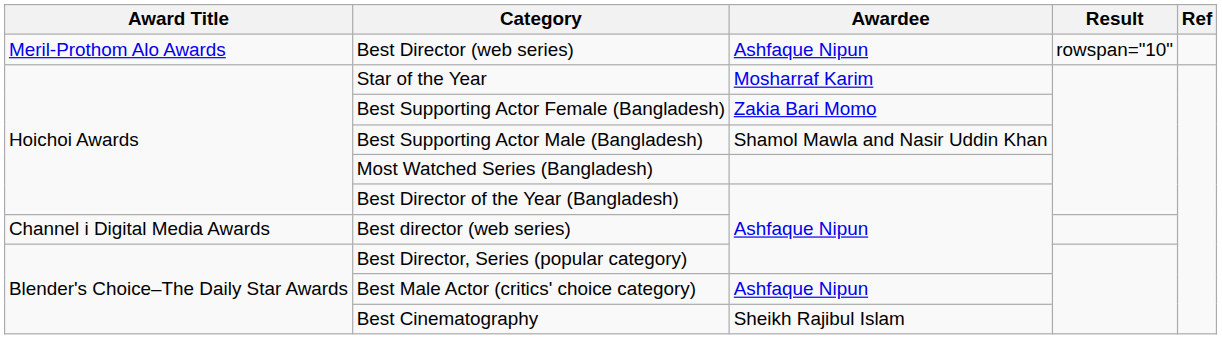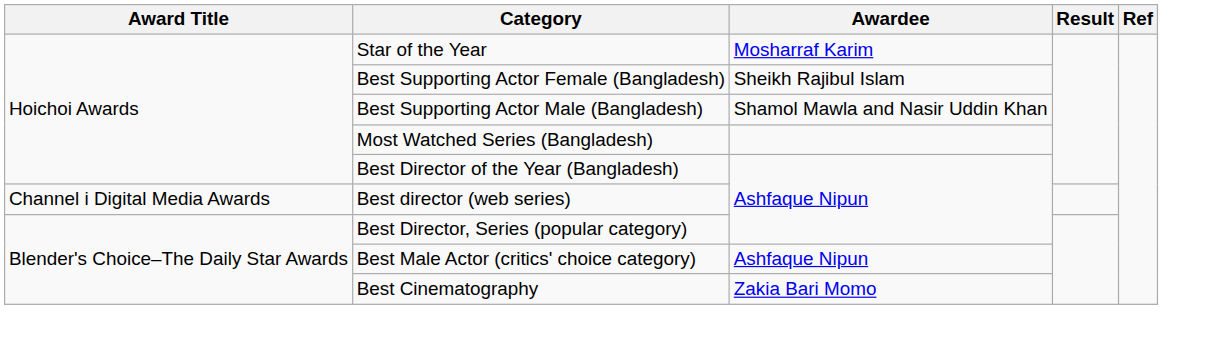- row: (465, 49)
(805, 109) Zakia Bari Momo -> (819, 79) Sheikh Rajibul Islam
(819, 318) Sheikh Rajibul Islam -> (805, 288) Zakia Bari Momo
